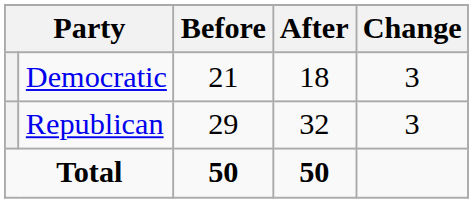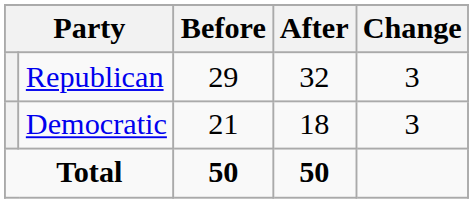rows swapped: (95, 124) <-> (96, 76)
